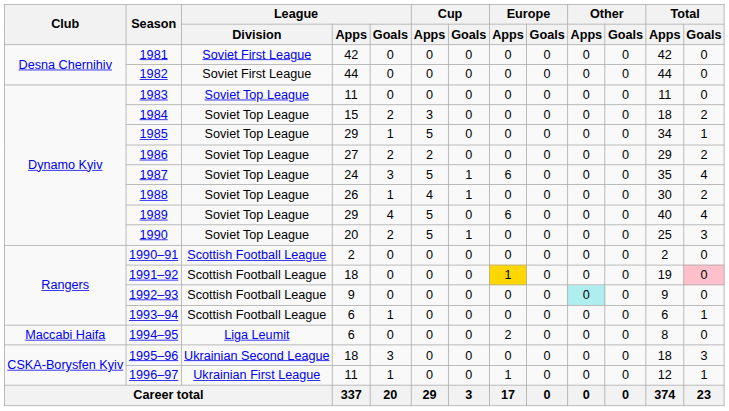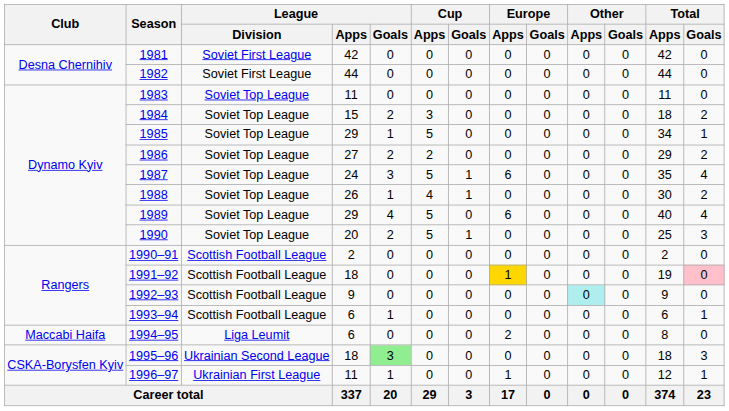(390, 355) no background -> (390, 355) lightgreen background
